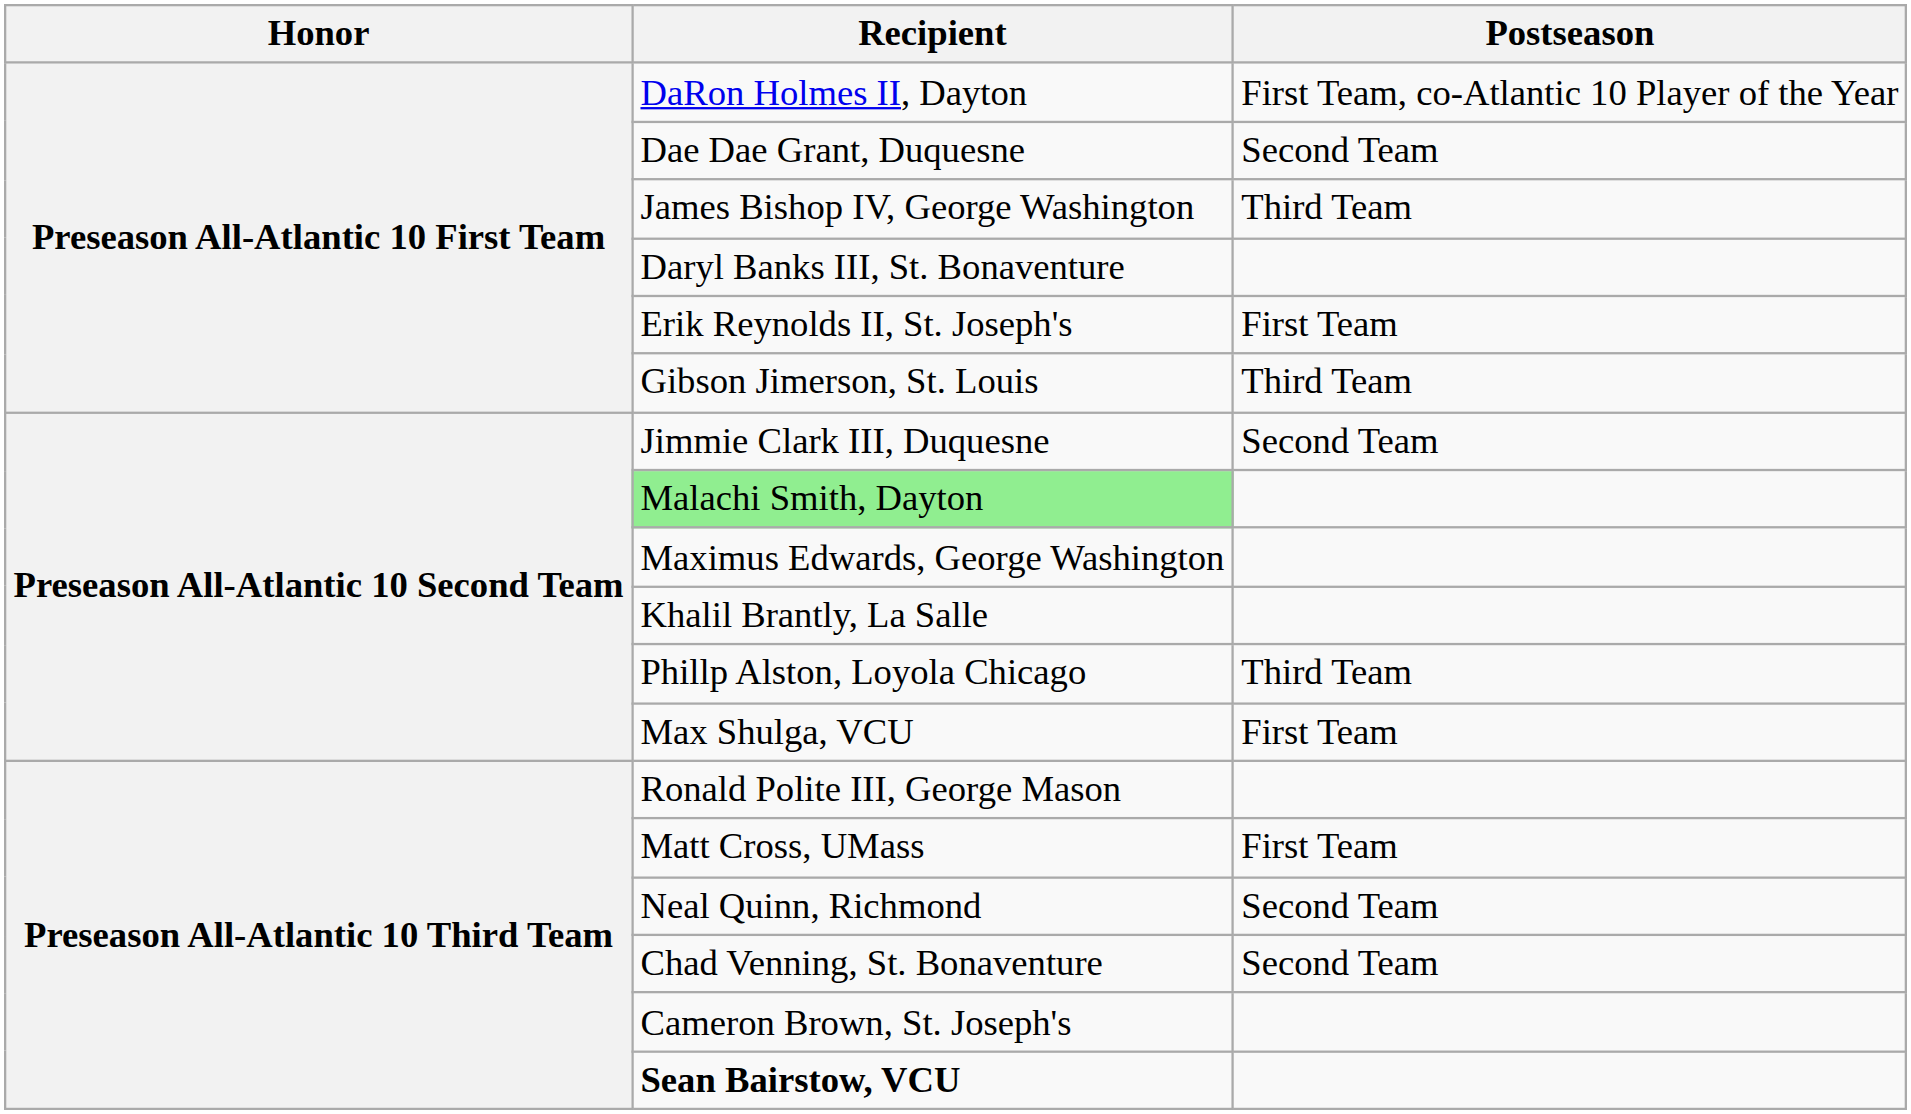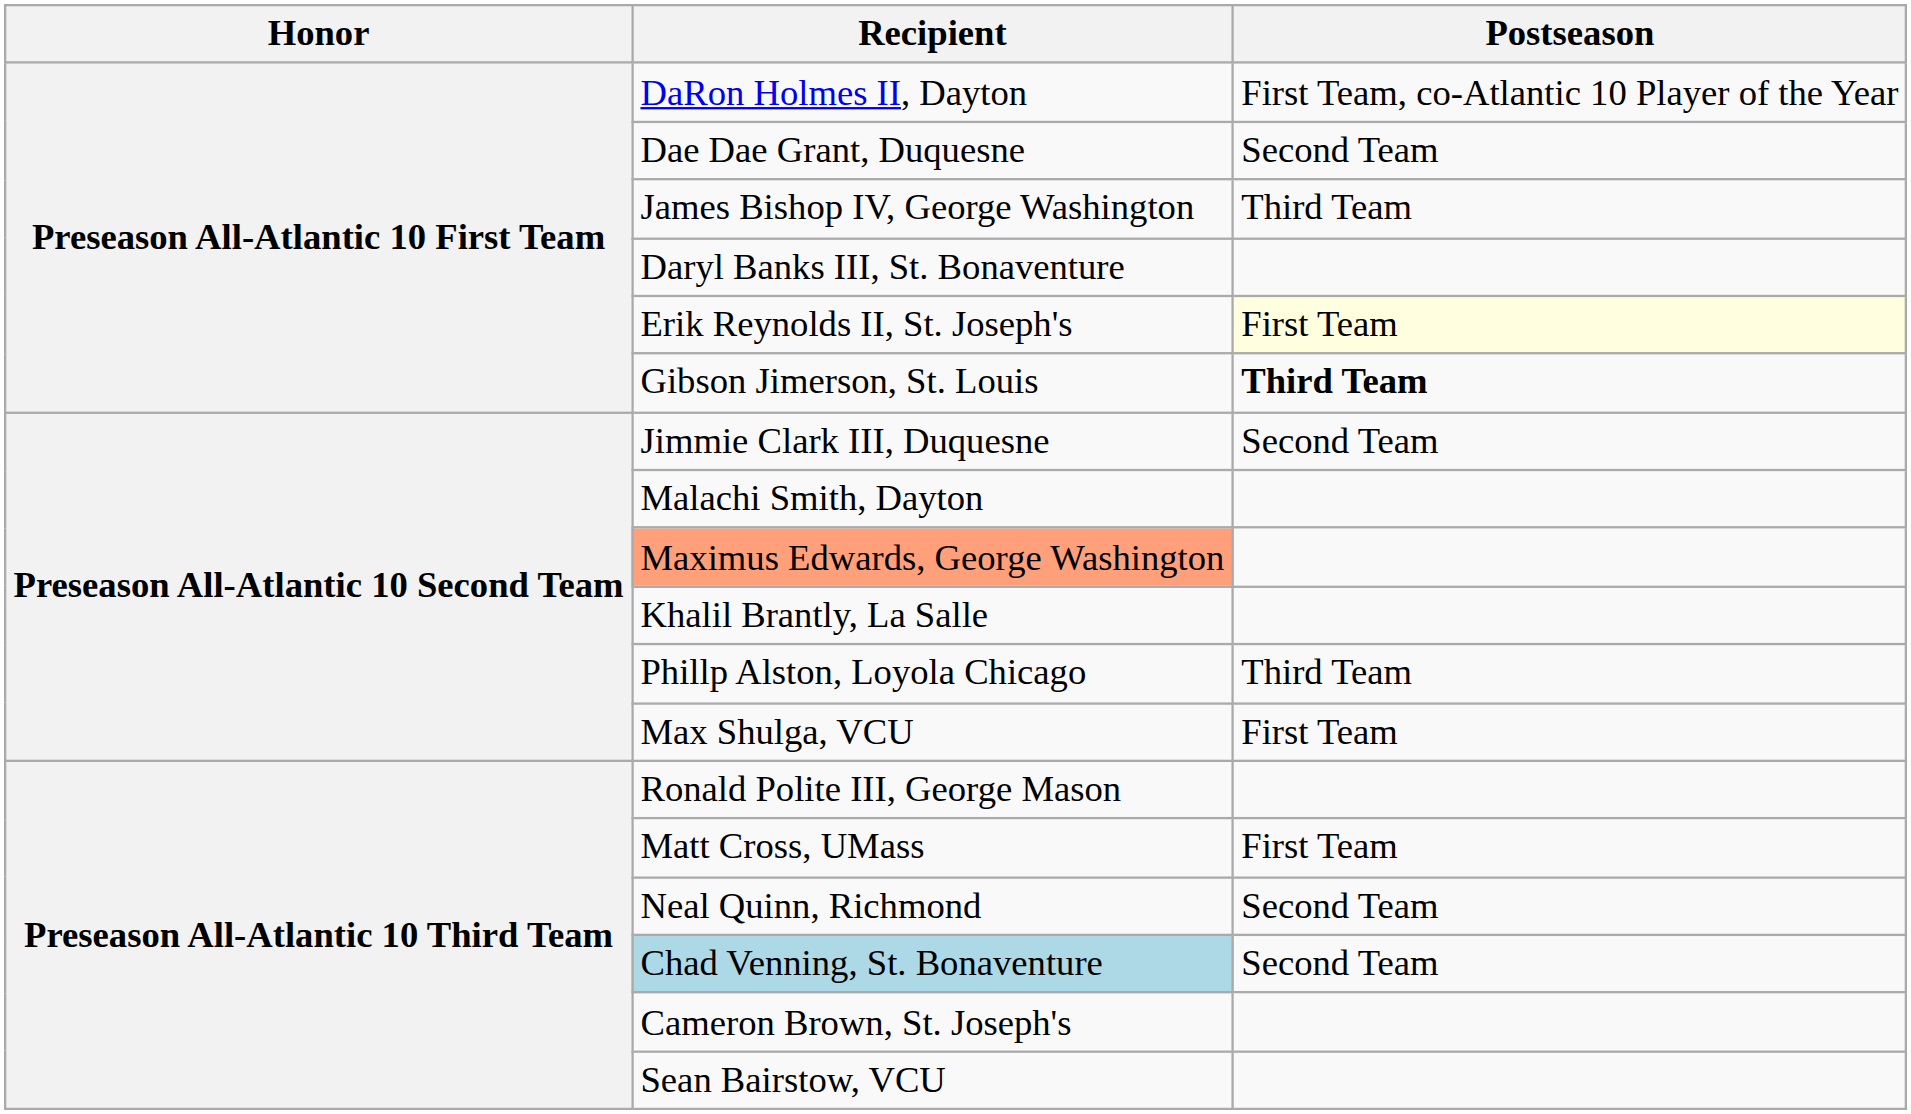(1320, 324) no background -> (1320, 324) lightyellow background
(1327, 382) normal -> (1334, 382) bold
(812, 498) lightgreen background -> (812, 498) no background
(932, 556) no background -> (932, 556) lightsalmon background
(872, 963) no background -> (872, 963) lightblue background
(800, 1079) bold -> (793, 1079) normal
